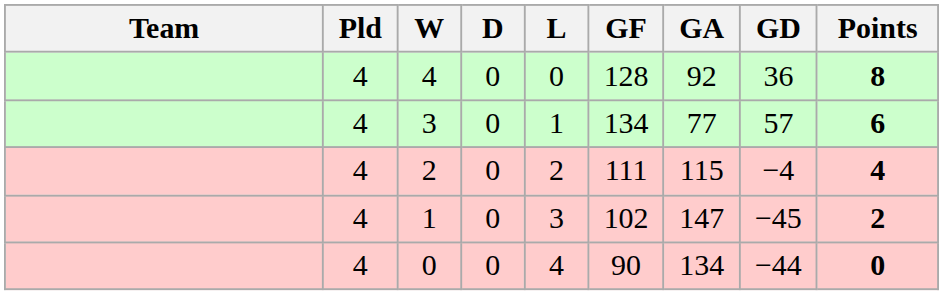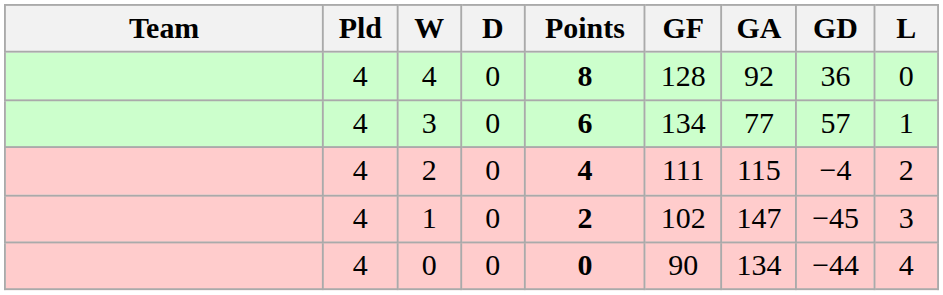columns swapped: (556, 28) <-> (878, 28)
